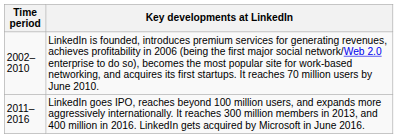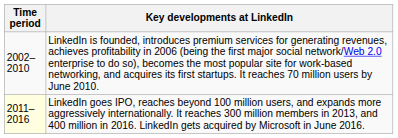(21, 114) no background -> (21, 114) lightyellow background
